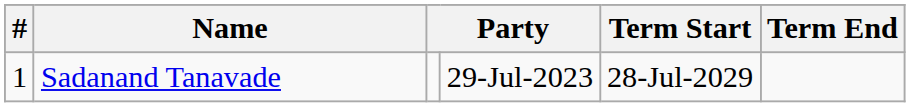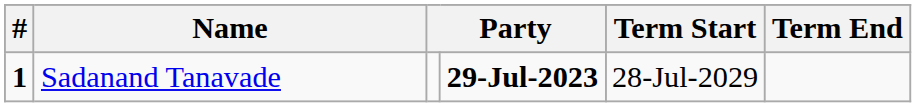(19, 76) normal -> (19, 76) bold
(520, 76) normal -> (522, 76) bold
